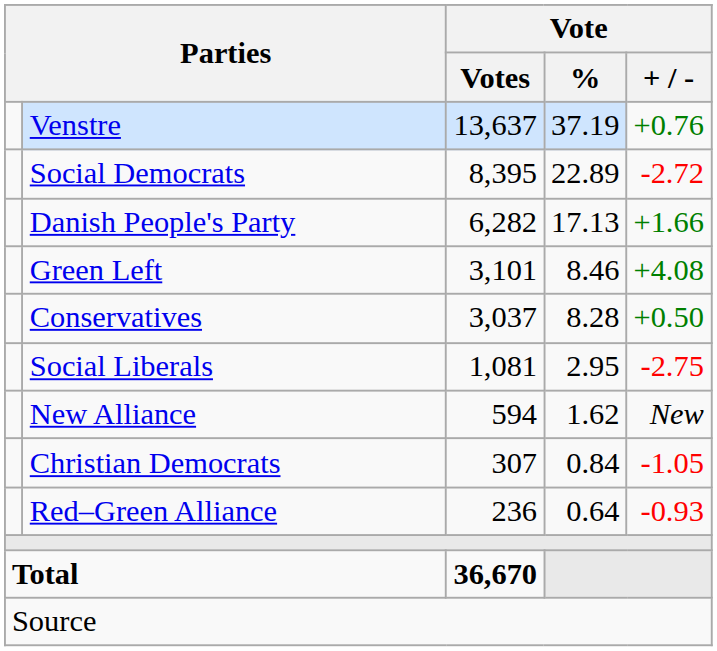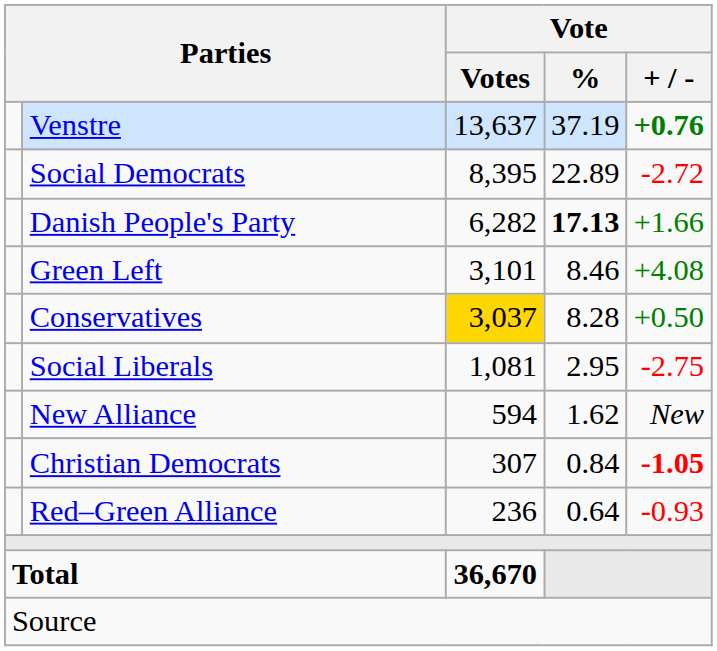(669, 125) normal -> (669, 125) bold
(585, 221) normal -> (585, 221) bold
(503, 317) no background -> (503, 317) gold background
(672, 462) normal -> (672, 462) bold
